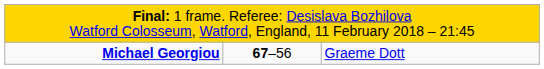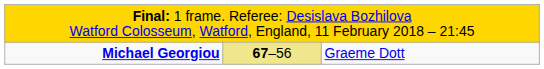(272, 53) no background -> (272, 53) khaki background
